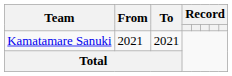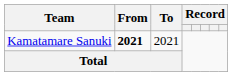(130, 40) normal -> (130, 40) bold
